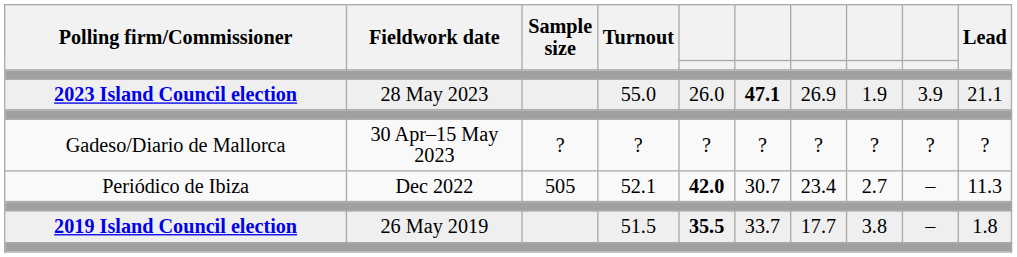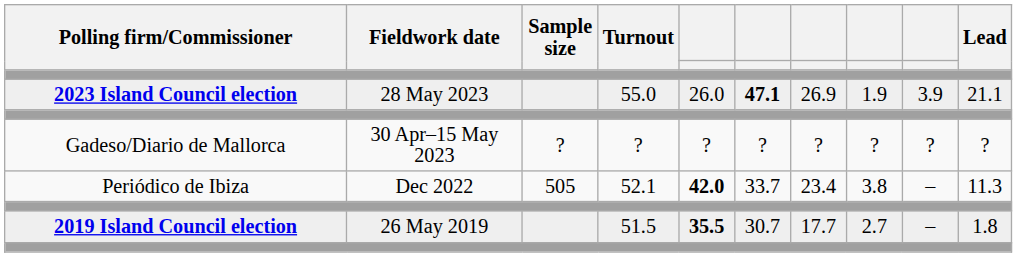(763, 186) 30.7 -> (763, 186) 33.7
(874, 186) 2.7 -> (874, 186) 3.8
(763, 226) 33.7 -> (763, 226) 30.7
(874, 226) 3.8 -> (874, 226) 2.7
